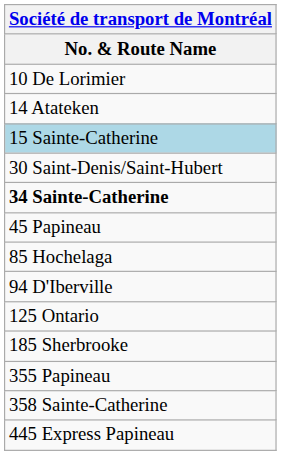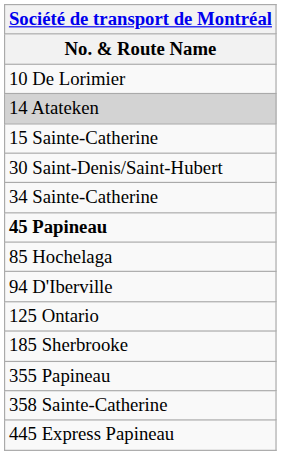(54, 108) no background -> (54, 108) lightgrey background
(83, 138) lightblue background -> (83, 138) no background
(89, 197) bold -> (83, 197) normal
(55, 227) normal -> (58, 227) bold
